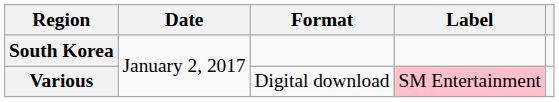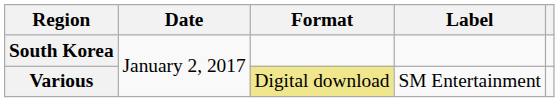(322, 81) no background -> (322, 81) khaki background
(470, 81) pink background -> (470, 81) no background
